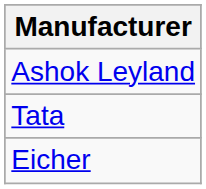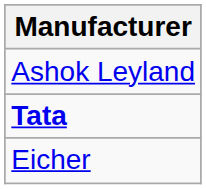(38, 115) normal -> (39, 115) bold
